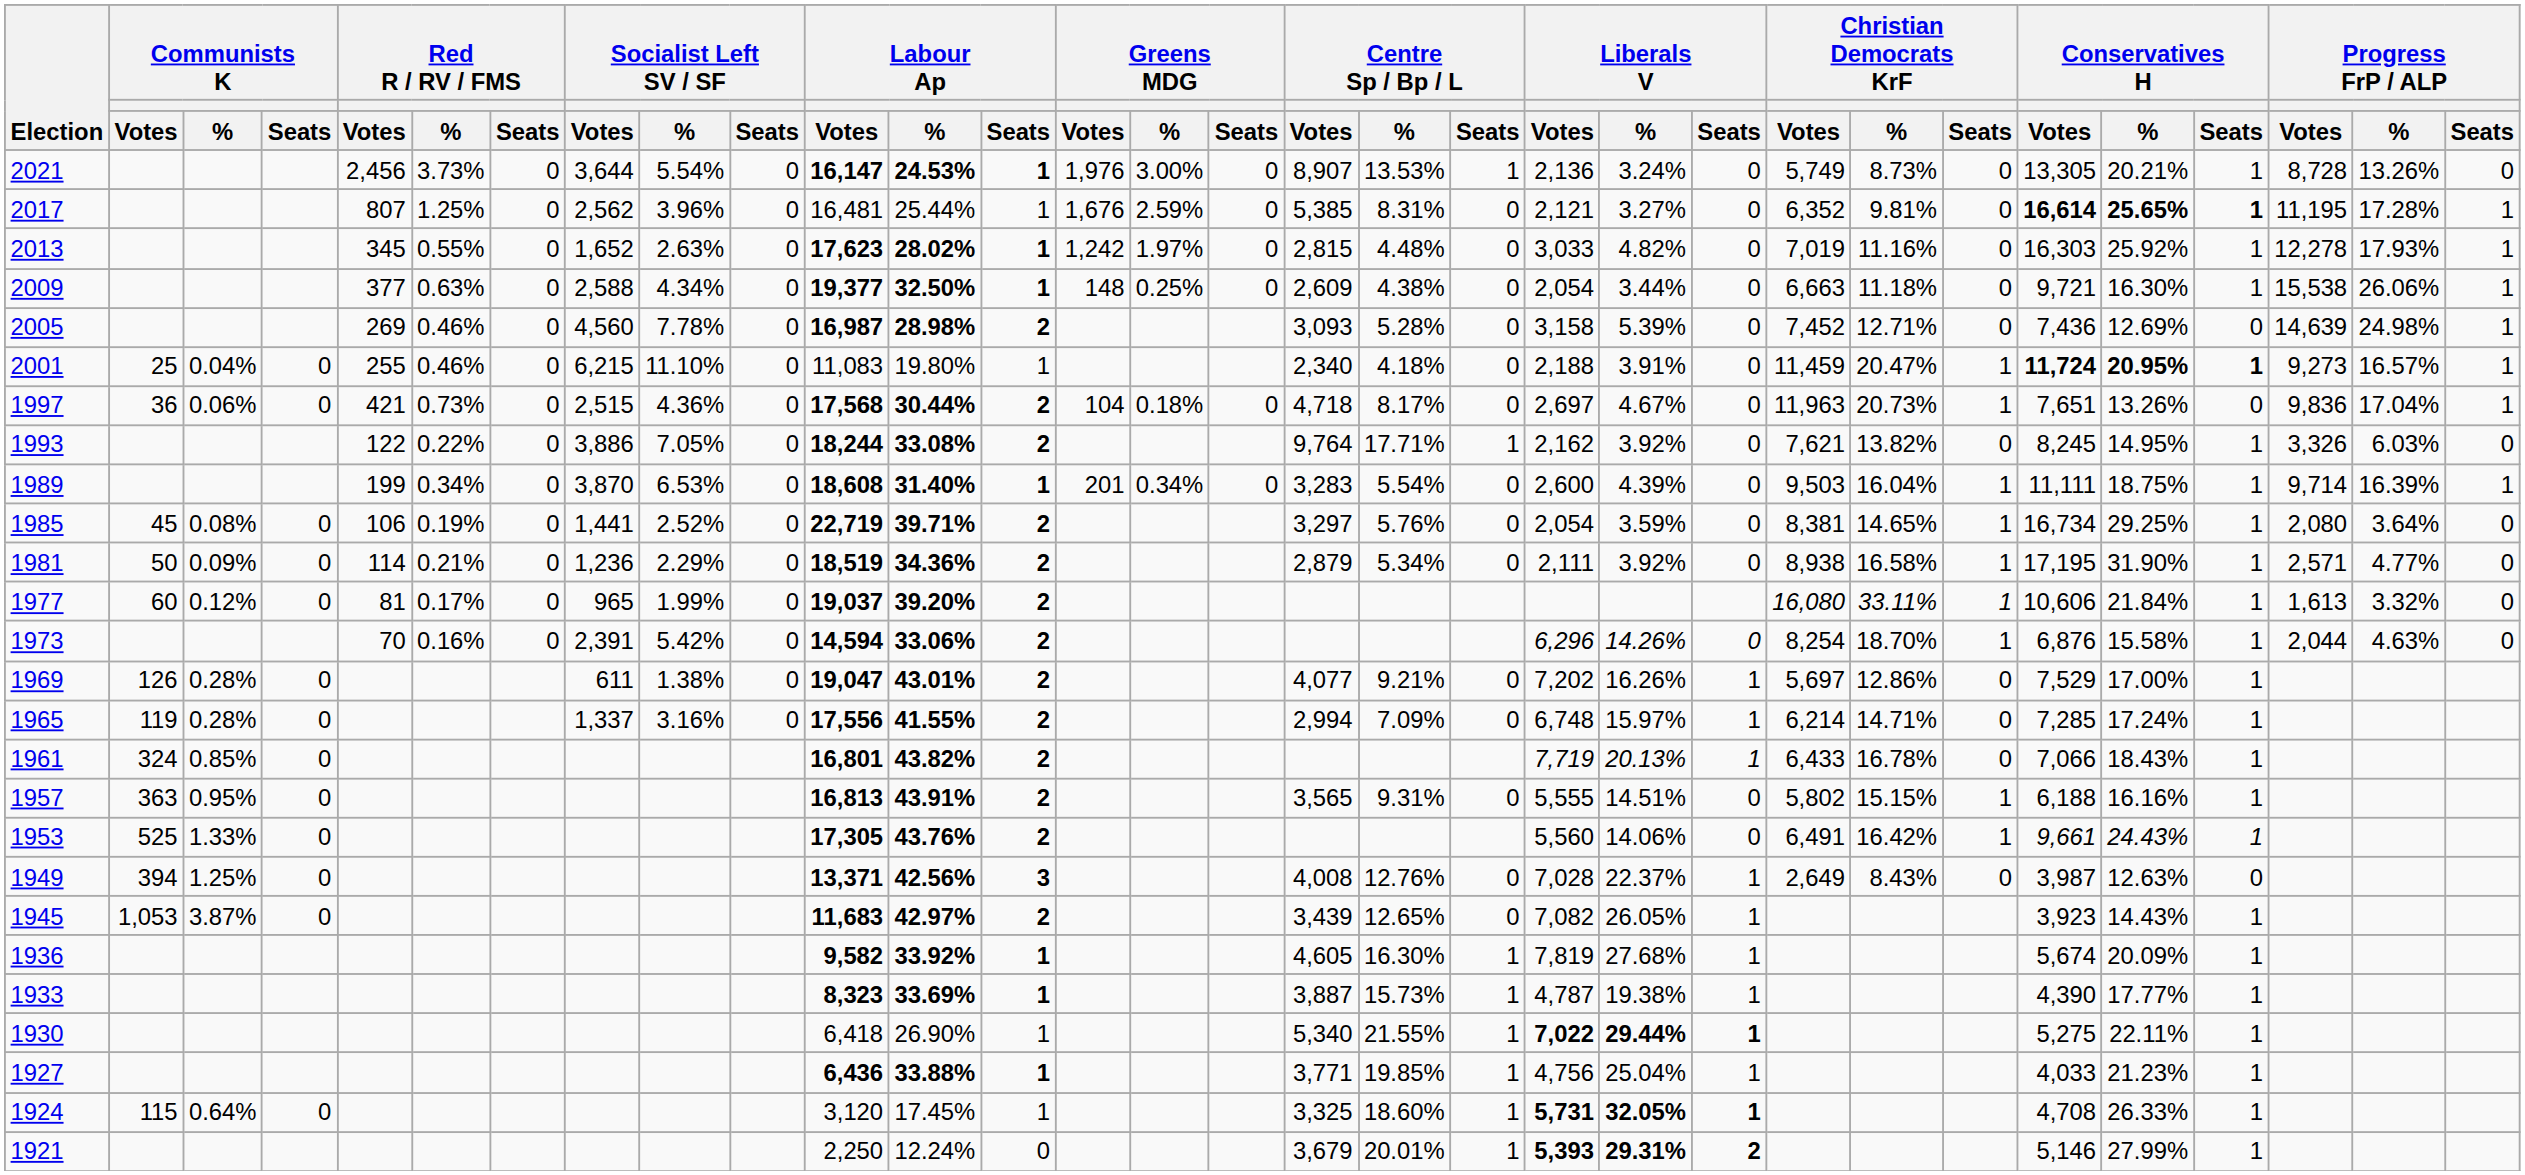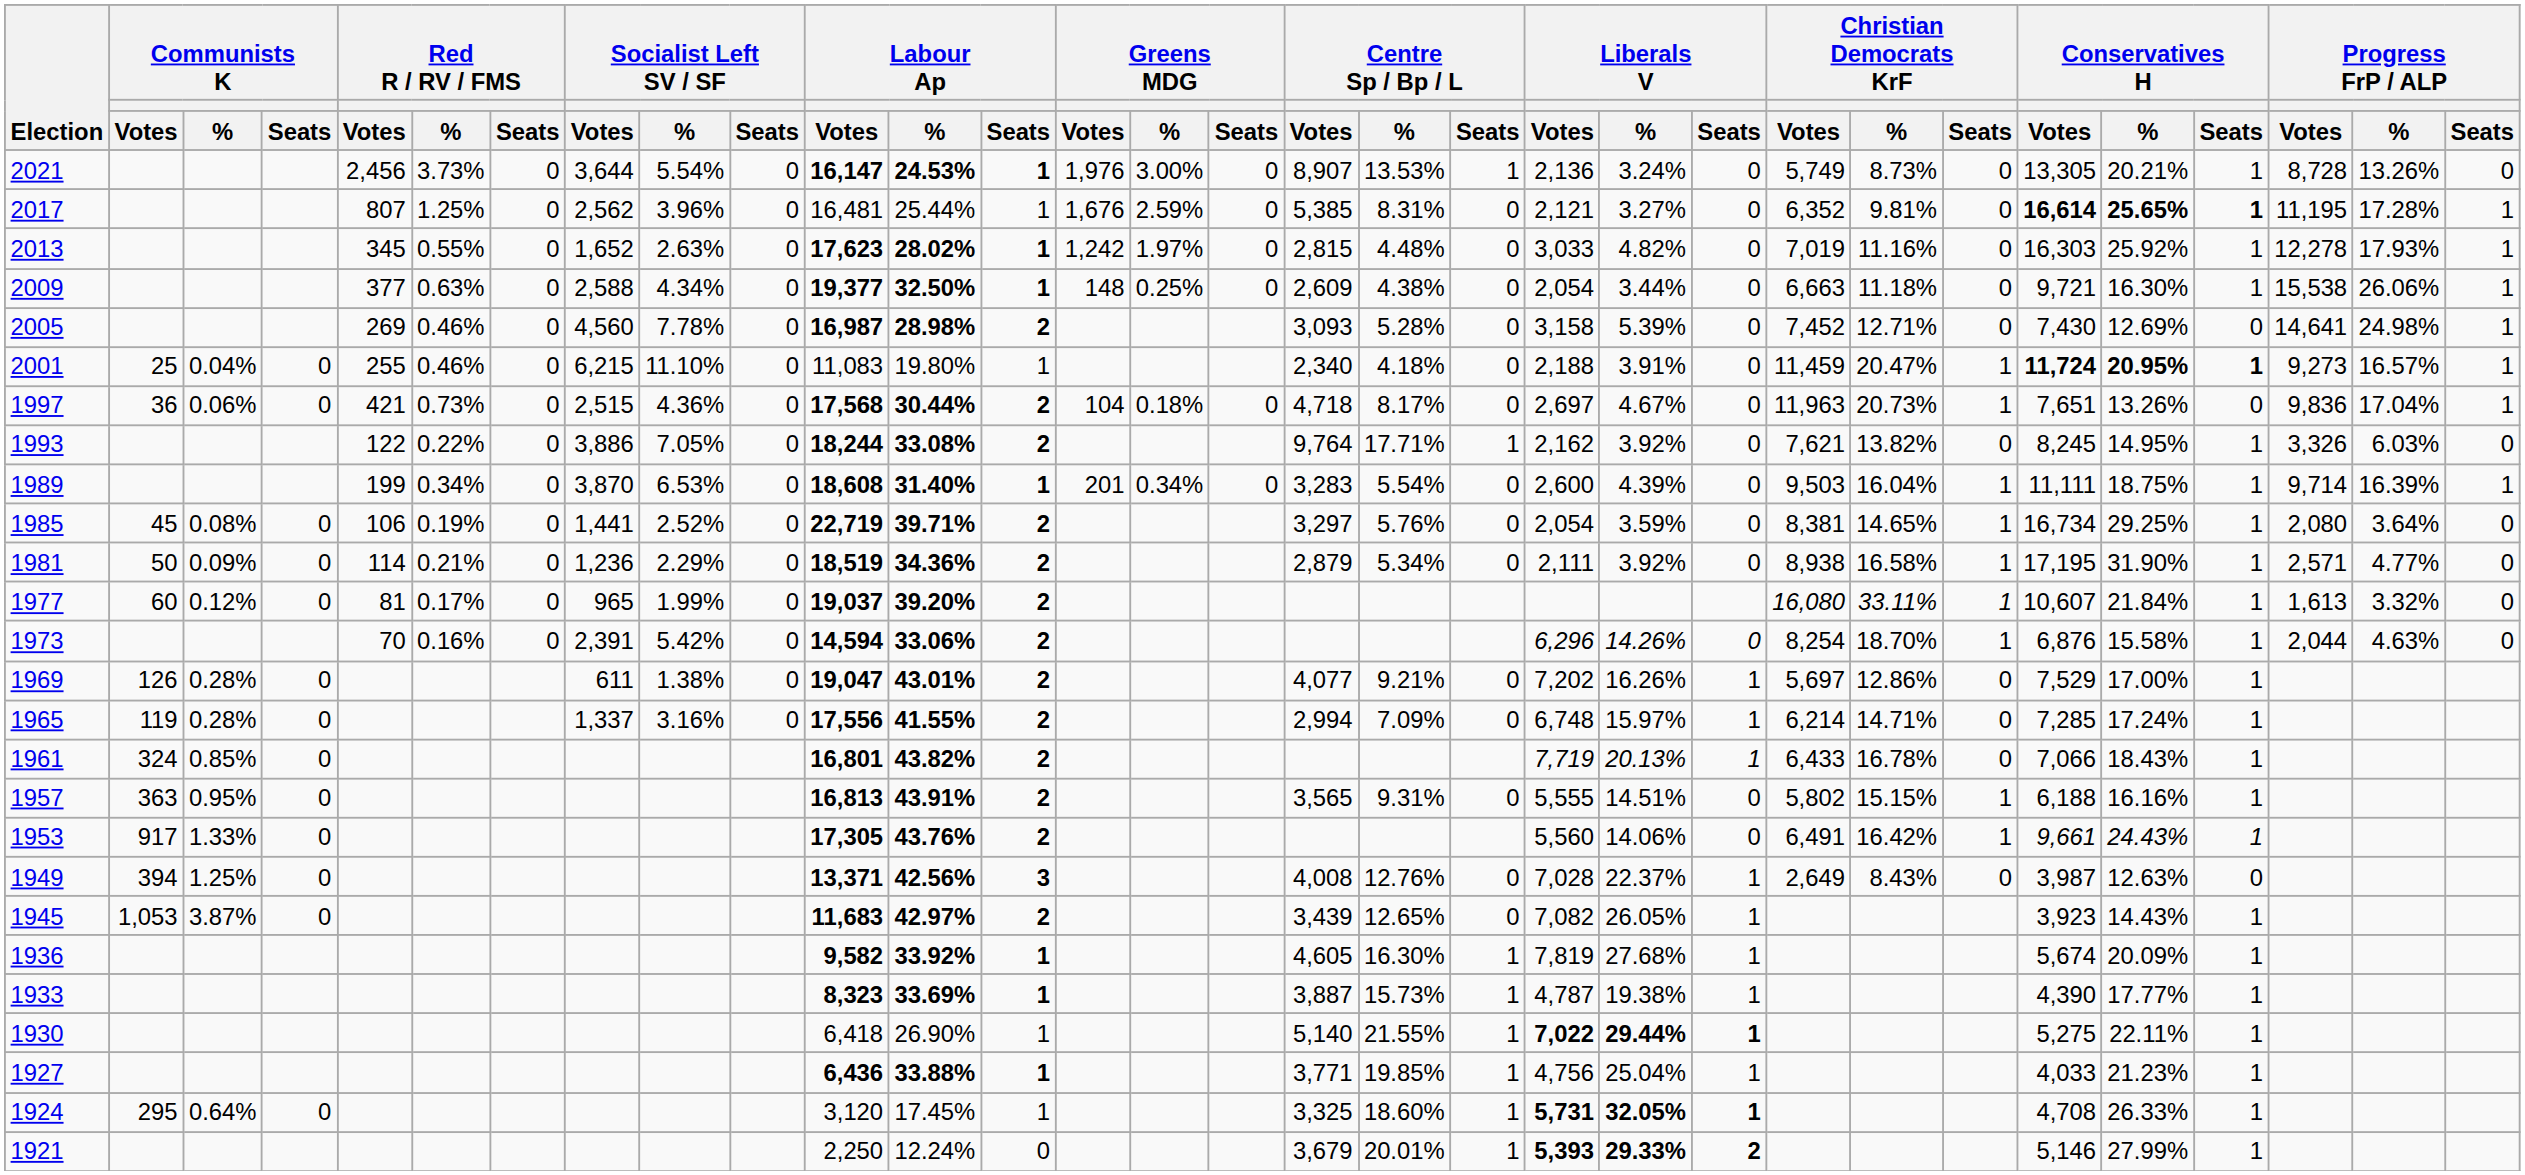(2066, 327) 7,436 -> (2066, 327) 7,430
(2311, 327) 14,639 -> (2311, 327) 14,641
(2060, 602) 10,606 -> (2060, 602) 10,607
(158, 837) 525 -> (158, 837) 917
(1323, 1033) 5,340 -> (1323, 1033) 5,140
(159, 1112) 115 -> (158, 1112) 295
(1646, 1151) 29.31% -> (1646, 1151) 29.33%
